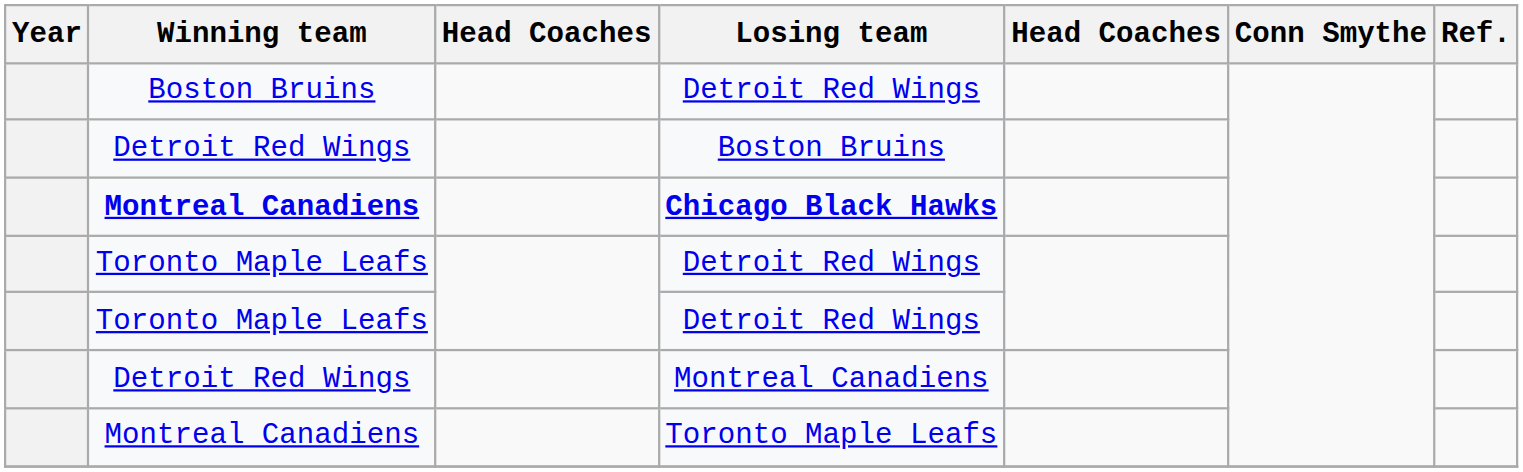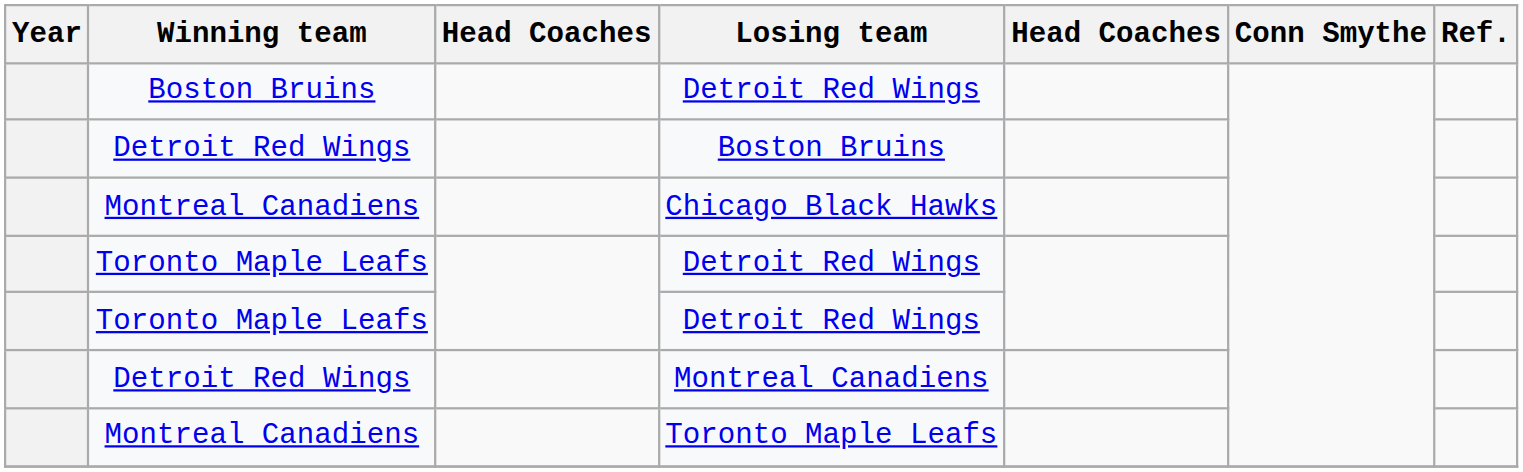(262, 206) bold -> (262, 206) normal
(831, 206) bold -> (831, 206) normal
